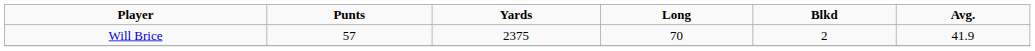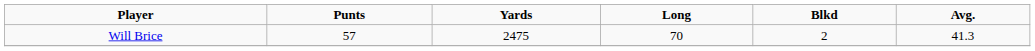(516, 35) 2375 -> (516, 35) 2475
(963, 35) 41.9 -> (963, 35) 41.3
